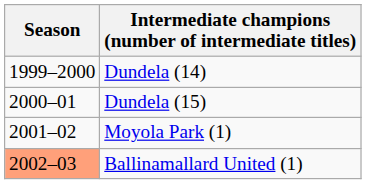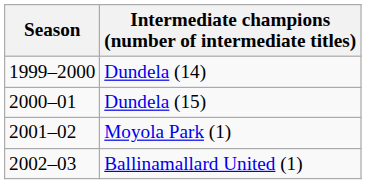(43, 163) lightsalmon background -> (43, 163) no background
